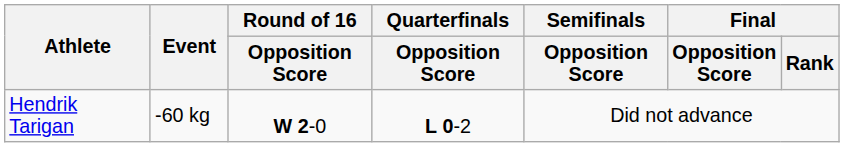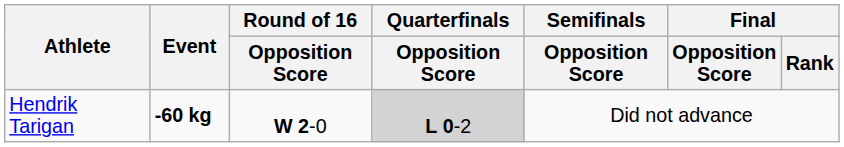(182, 116) normal -> (183, 116) bold
(448, 127) no background -> (448, 127) lightgrey background
